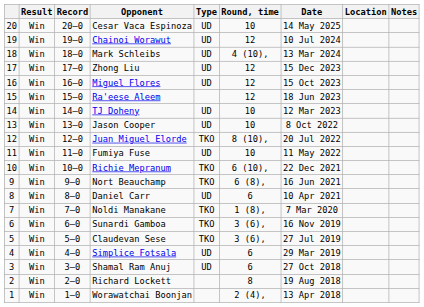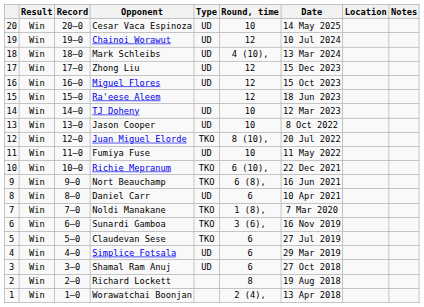(250, 239) 3 (6), -> (250, 239) 6
